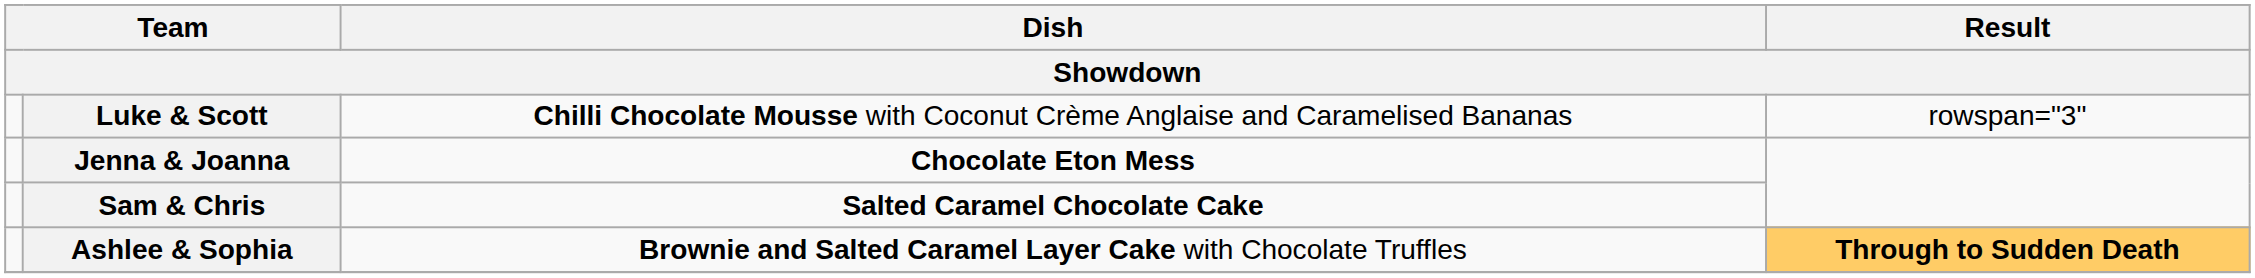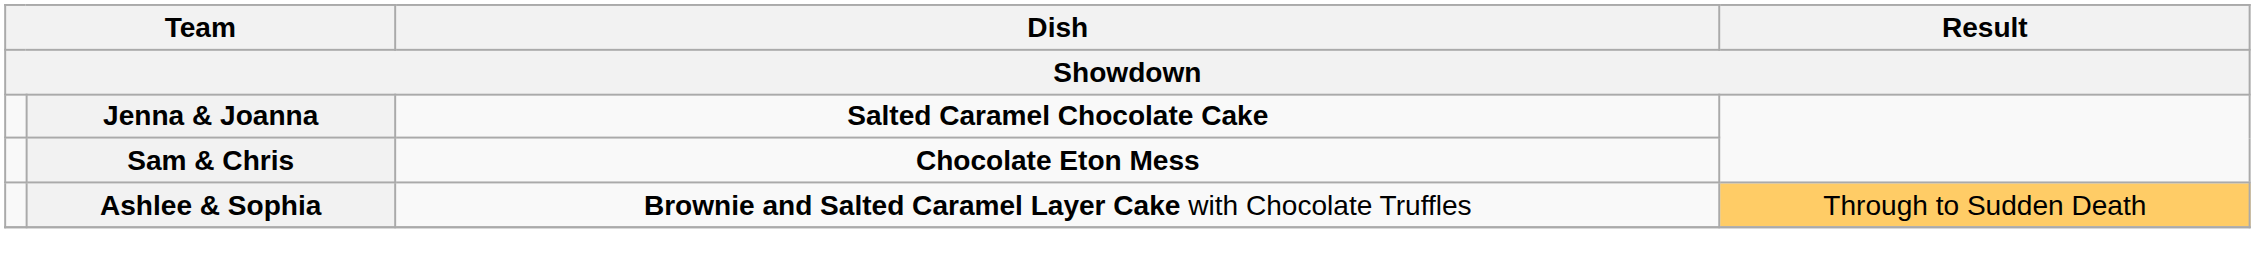- row: (182, 116)
(1053, 161) Chocolate Eton Mess -> (1058, 116) Salted Caramel Chocolate Cake
(1053, 205) Salted Caramel Chocolate Cake -> (1058, 161) Chocolate Eton Mess
(2007, 249) bold -> (1985, 205) normal
